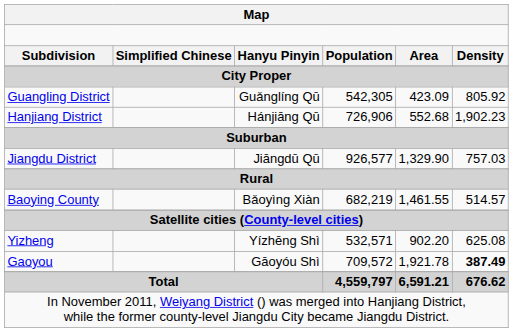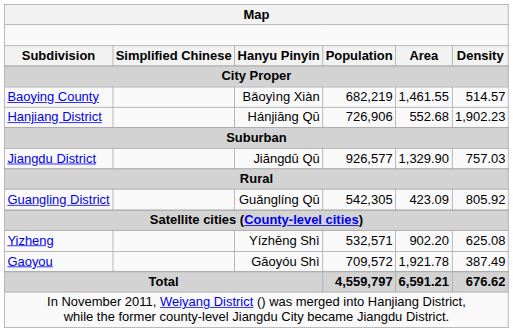rows swapped: (59, 96) <-> (53, 199)
(486, 261) bold -> (486, 261) normal
